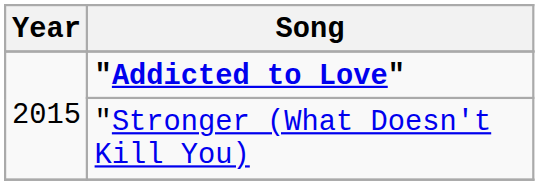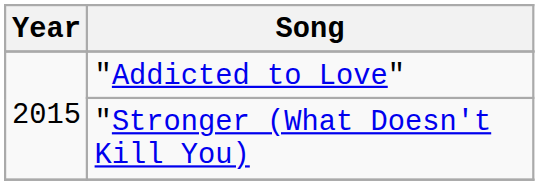(250, 75) bold -> (250, 75) normal
